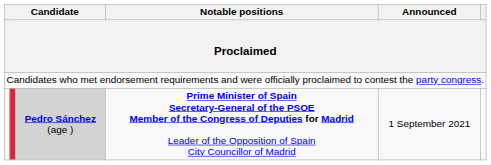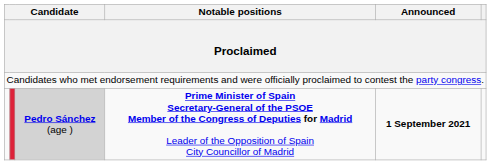(429, 124) normal -> (428, 124) bold
